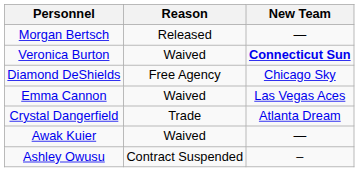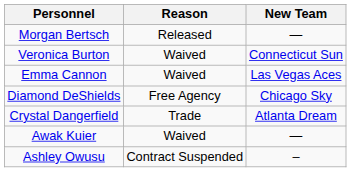(300, 55) bold -> (296, 55) normal
rows swapped: (64, 95) <-> (64, 75)
